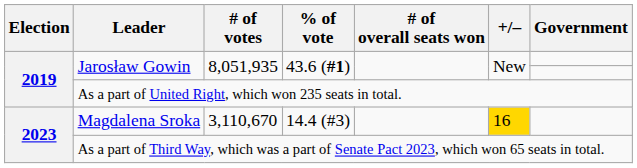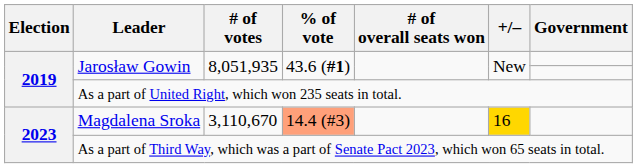(318, 120) no background -> (318, 120) lightsalmon background
